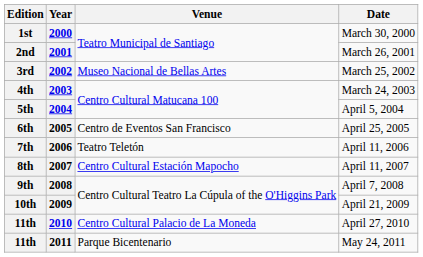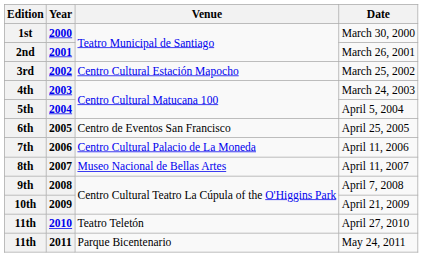(152, 71) Museo Nacional de Bellas Artes -> (158, 71) Centro Cultural Estación Mapocho
(111, 147) Teatro Teletón -> (167, 147) Centro Cultural Palacio de La Moneda
(158, 166) Centro Cultural Estación Mapocho -> (152, 166) Museo Nacional de Bellas Artes
(167, 223) Centro Cultural Palacio de La Moneda -> (111, 223) Teatro Teletón
